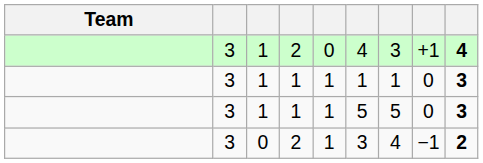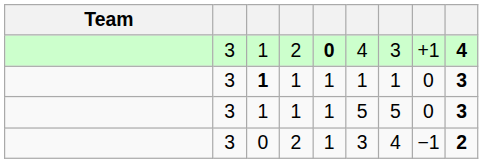(329, 50) normal -> (329, 50) bold
(263, 81) normal -> (263, 81) bold
